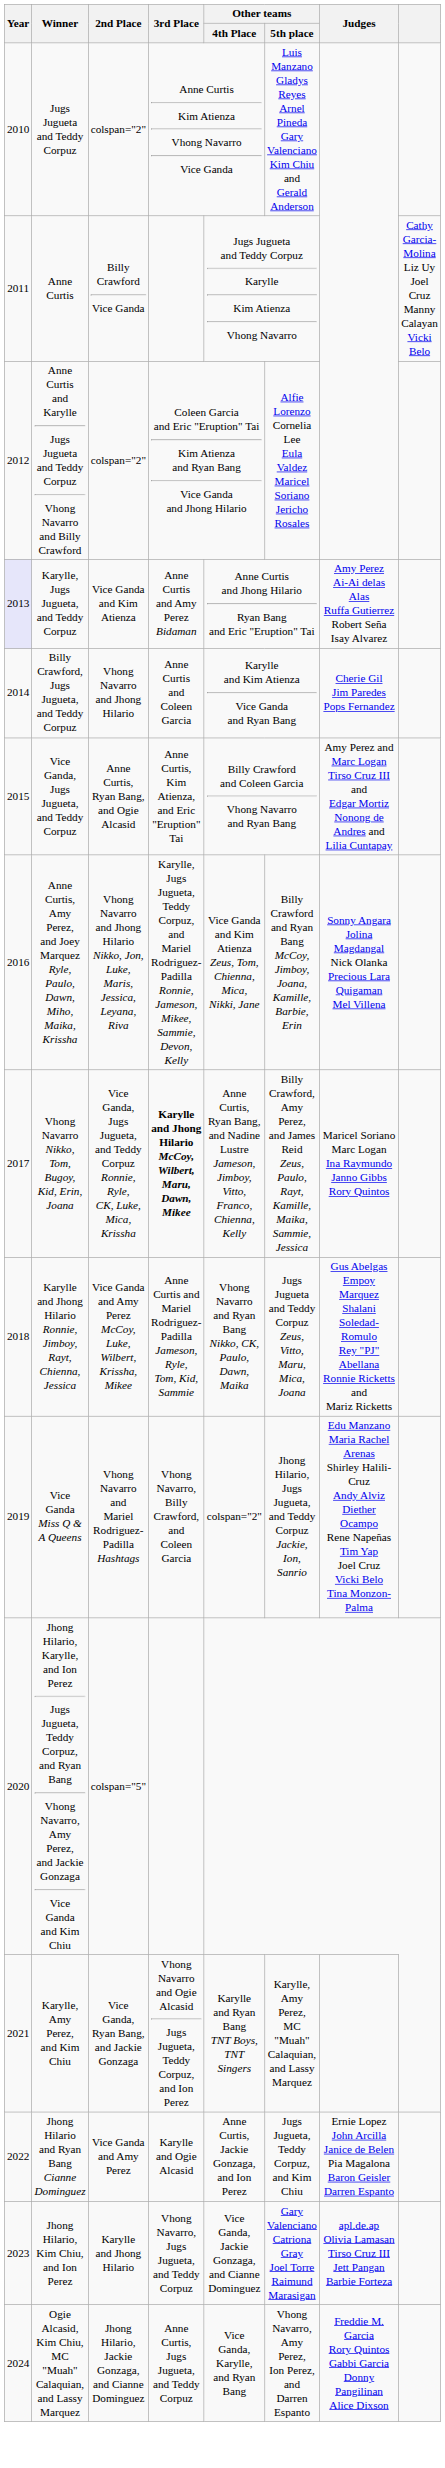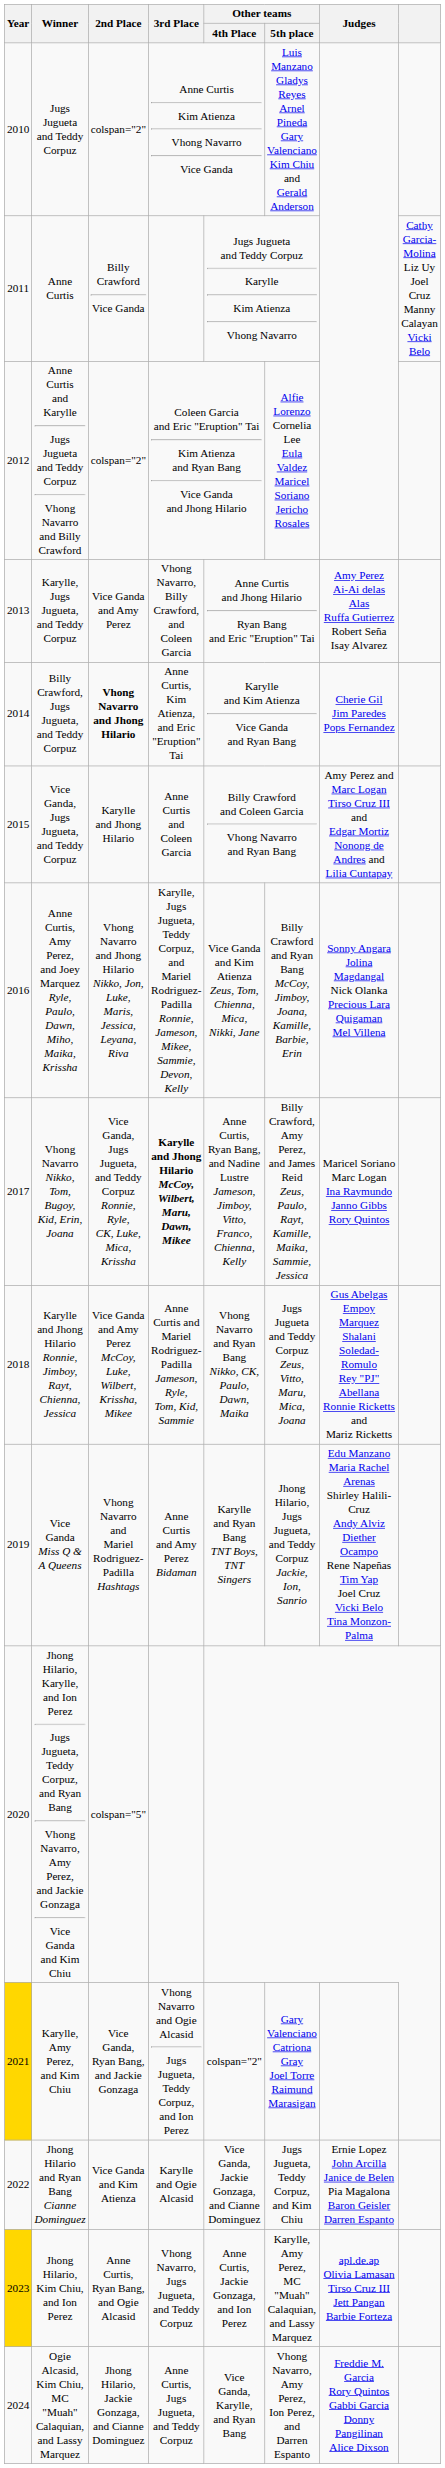(18, 604) lavender background -> (18, 611) no background
(118, 604) Vice Ganda and Kim Atienza -> (118, 611) Vice Ganda and Amy Perez
(176, 604) Anne Curtis and Amy Perez Bidaman -> (176, 611) Vhong Navarro, Billy Crawford, and Coleen Garcia
(118, 693) normal -> (118, 714) bold
(176, 693) Anne Curtis and Coleen Garcia -> (176, 714) Anne Curtis, Kim Atienza, and Eric "Eruption" Tai
(118, 796) Anne Curtis, Ryan Bang, and Ogie Alcasid -> (118, 824) Karylle and Jhong Hilario
(176, 796) Anne Curtis, Kim Atienza, and Eric "Eruption" Tai -> (176, 824) Anne Curtis and Coleen Garcia
(176, 1517) Vhong Navarro, Billy Crawford, and Coleen Garcia -> (176, 1545) Anne Curtis and Amy Perez Bidaman
(234, 1517) colspan="2" -> (234, 1545) Karylle and Ryan Bang TNT Boys, TNT Singers
(18, 2033) no background -> (18, 2061) gold background
(234, 2033) Karylle and Ryan Bang TNT Boys, TNT Singers -> (234, 2061) colspan="2"
(292, 2033) Karylle, Amy Perez, MC "Muah" Calaquian, and Lassy Marquez -> (292, 2061) Gary Valenciano Catriona Gray Joel Torre Raimund Marasigan
(118, 2156) Vice Ganda and Amy Perez -> (118, 2184) Vice Ganda and Kim Atienza
(234, 2156) Anne Curtis, Jackie Gonzaga, and Ion Perez -> (234, 2184) Vice Ganda, Jackie Gonzaga, and Cianne Dominguez
(18, 2253) no background -> (18, 2288) gold background
(118, 2253) Karylle and Jhong Hilario -> (118, 2288) Anne Curtis, Ryan Bang, and Ogie Alcasid
(234, 2253) Vice Ganda, Jackie Gonzaga, and Cianne Dominguez -> (234, 2288) Anne Curtis, Jackie Gonzaga, and Ion Perez
(292, 2253) Gary Valenciano Catriona Gray Joel Torre Raimund Marasigan -> (292, 2288) Karylle, Amy Perez, MC "Muah" Calaquian, and Lassy Marquez
